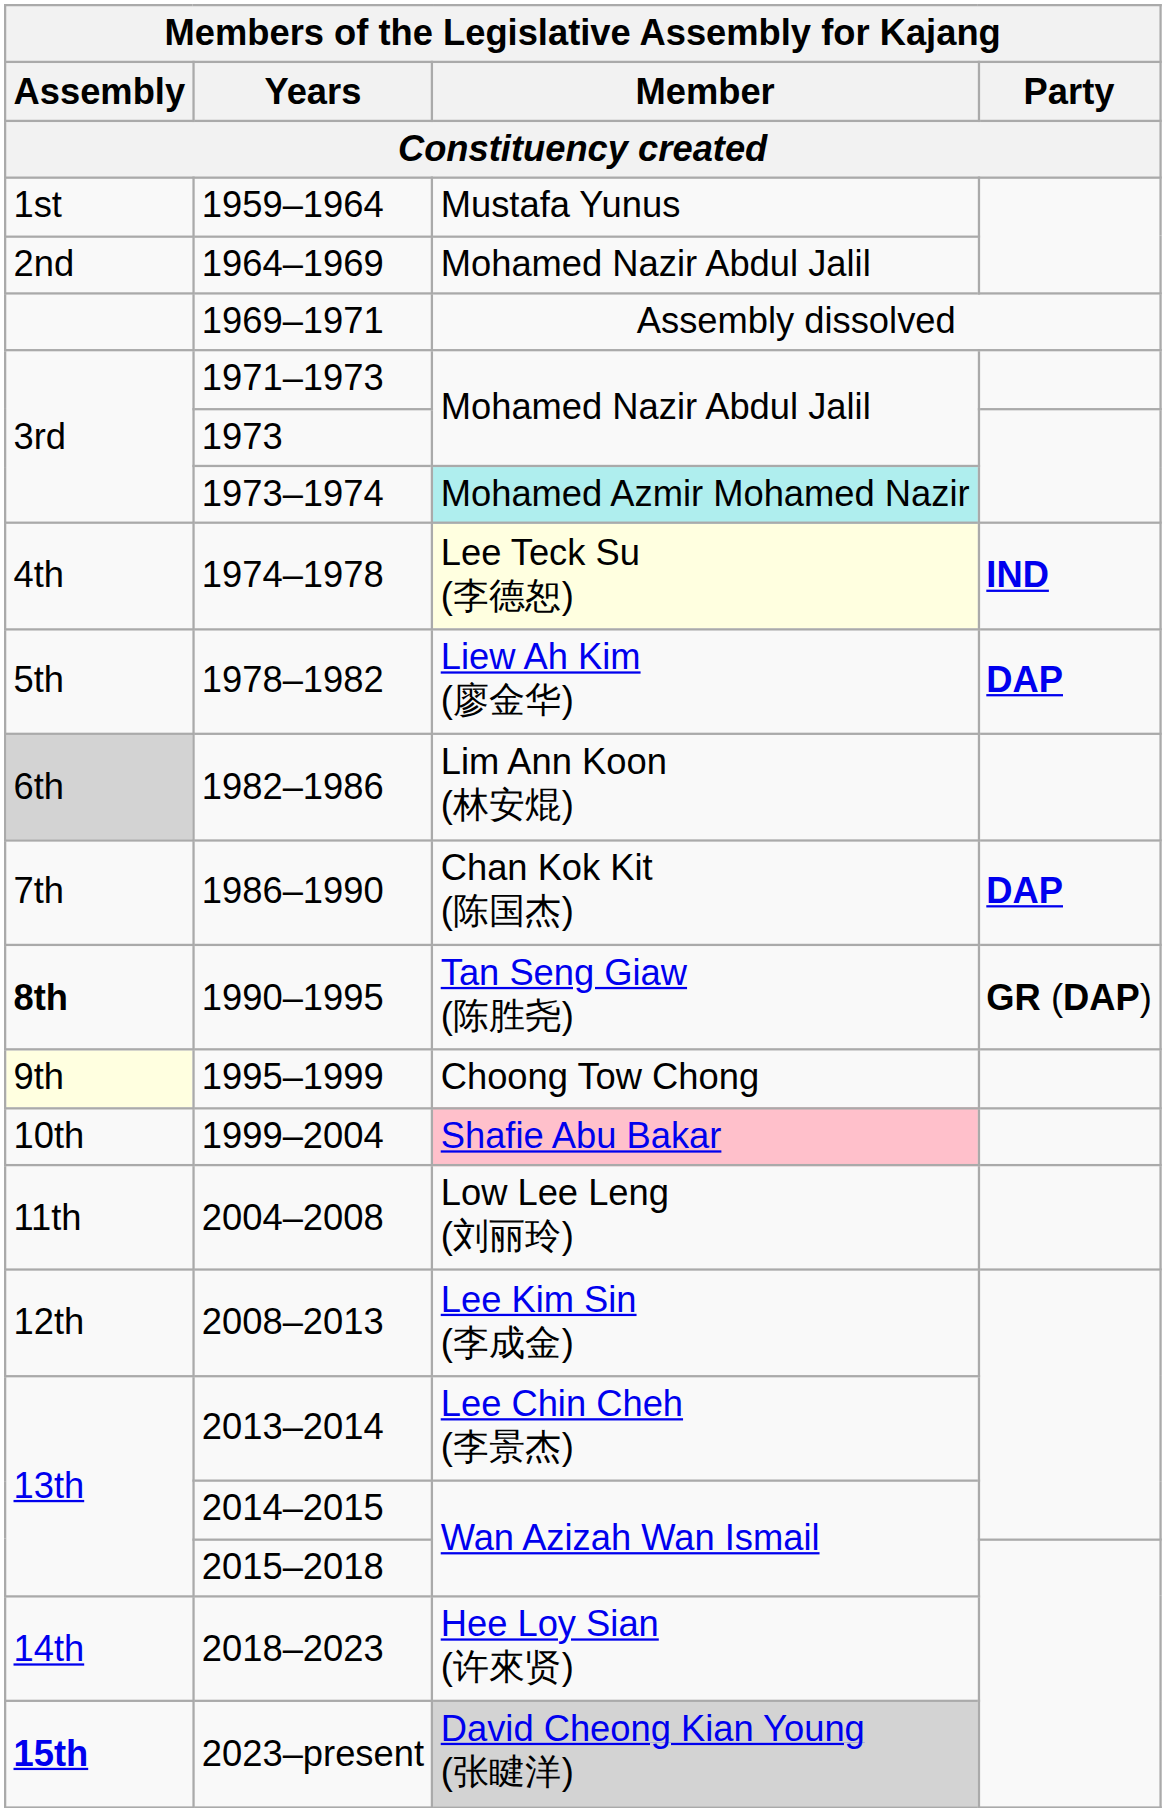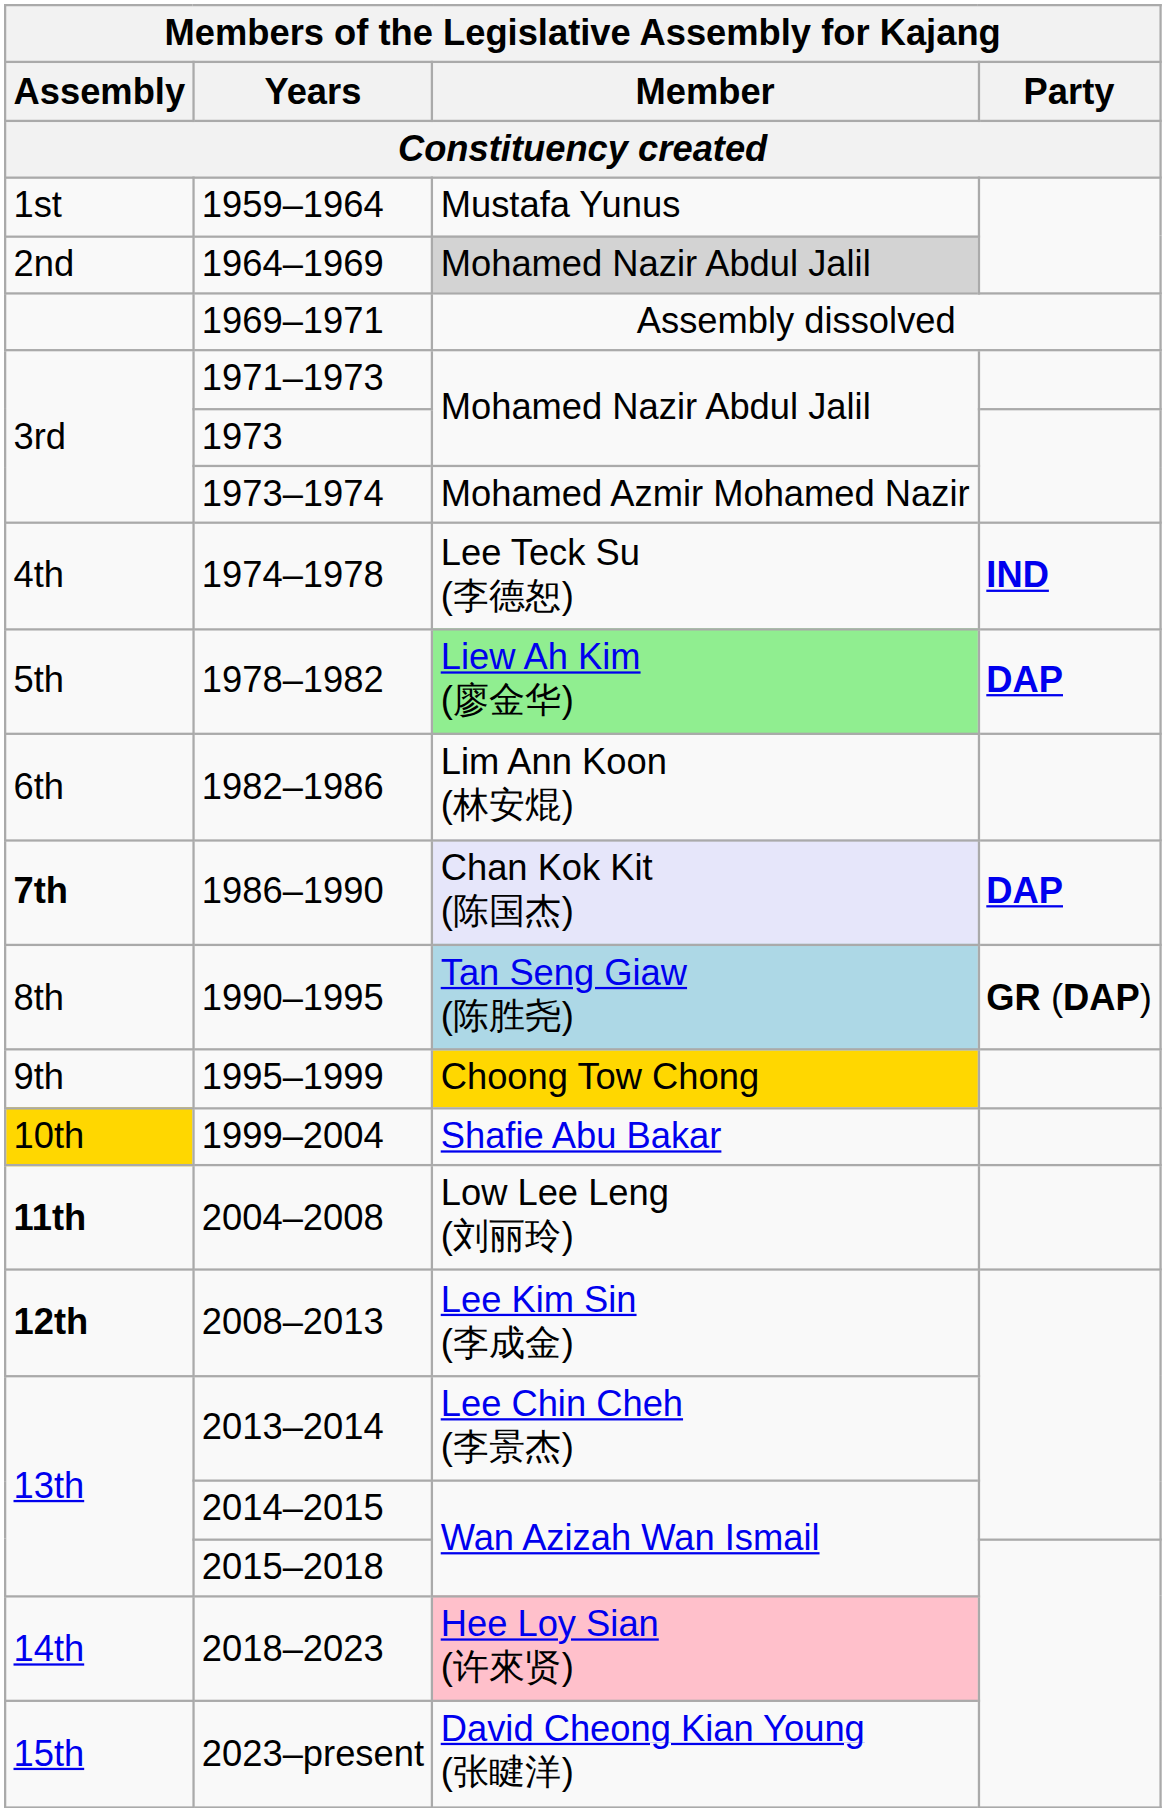(656, 263) no background -> (656, 263) lightgrey background
(705, 494) paleturquoise background -> (705, 494) no background
(540, 573) lightyellow background -> (540, 573) no background
(541, 678) no background -> (541, 678) lightgreen background
(39, 786) lightgrey background -> (39, 786) no background
(39, 891) normal -> (41, 891) bold
(547, 889) no background -> (547, 889) lavender background
(41, 996) bold -> (39, 996) normal
(564, 994) no background -> (564, 994) lightblue background
(39, 1078) lightyellow background -> (39, 1078) no background
(600, 1078) no background -> (600, 1078) gold background
(49, 1135) no background -> (49, 1135) gold background
(581, 1135) pink background -> (581, 1135) no background
(48, 1217) normal -> (50, 1217) bold
(49, 1322) normal -> (51, 1322) bold
(550, 1645) no background -> (550, 1645) pink background
(51, 1753) bold -> (49, 1753) normal
(653, 1751) lightgrey background -> (653, 1751) no background
